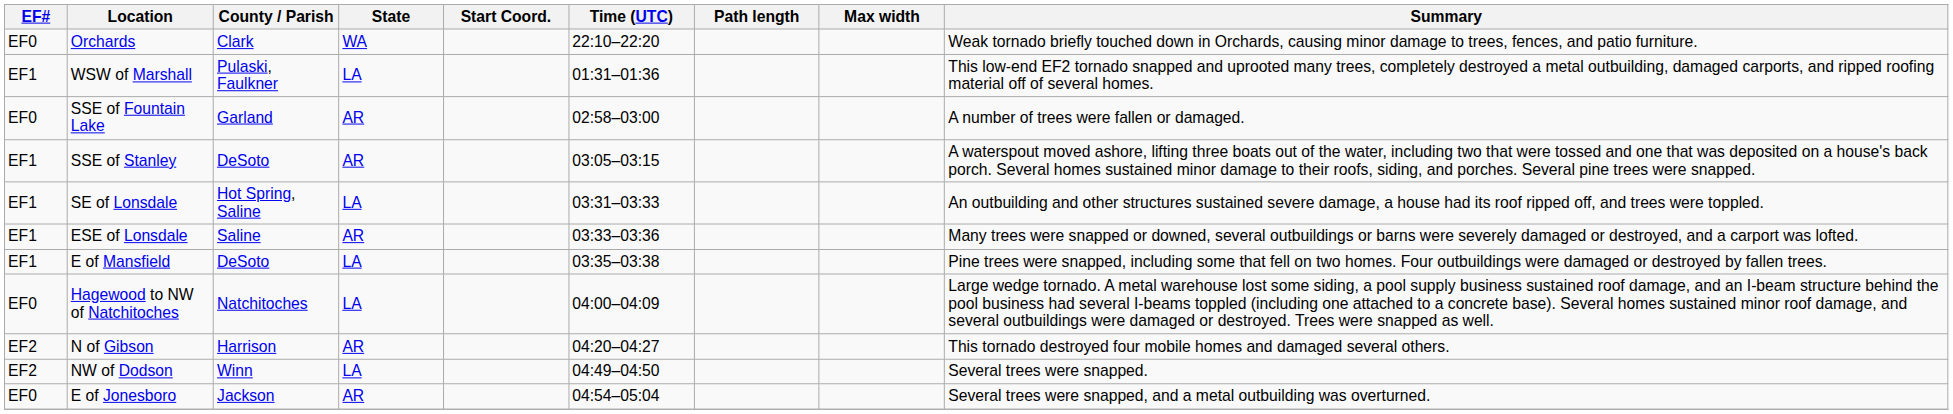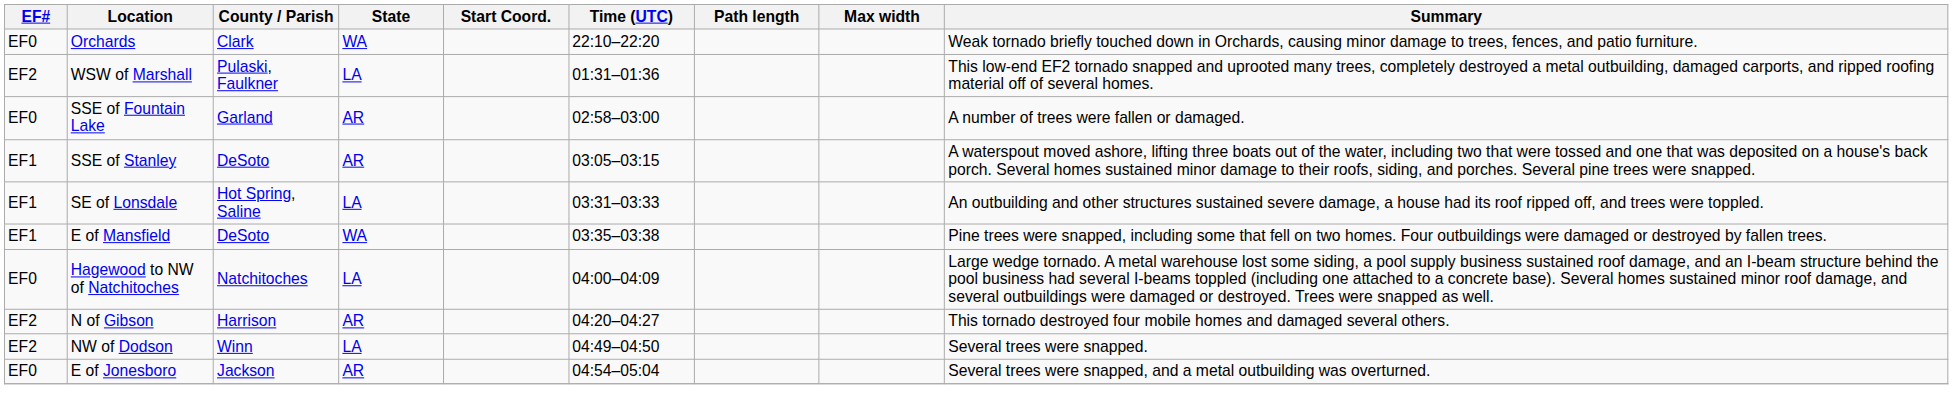(22, 75) EF1 -> (22, 75) EF2
- row: (129, 236)
(352, 261) LA -> (355, 236) WA
